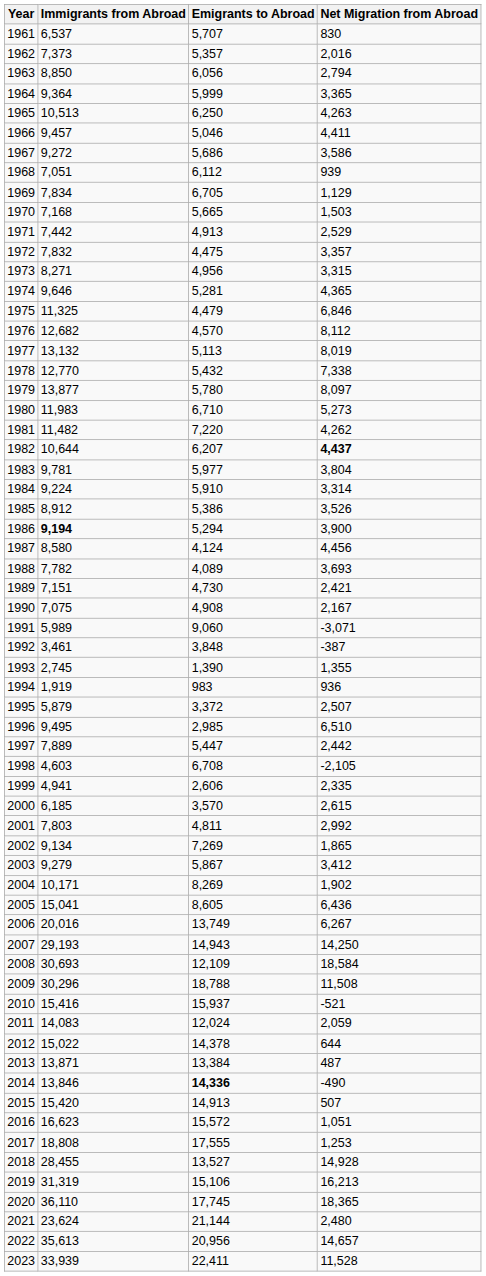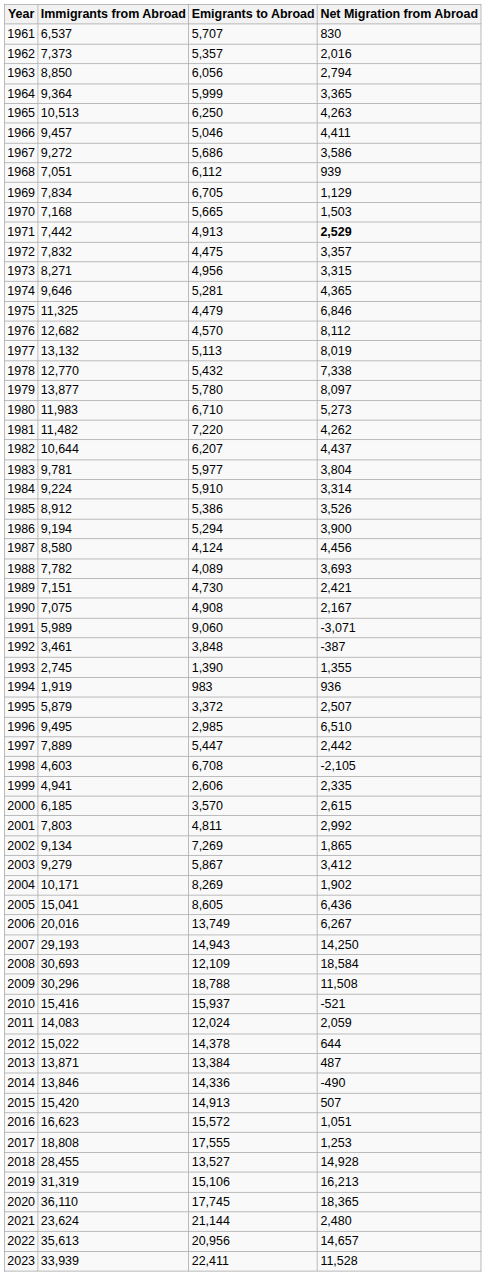(336, 232) normal -> (336, 232) bold
(336, 449) bold -> (336, 449) normal
(56, 529) bold -> (56, 529) normal
(211, 1083) bold -> (211, 1083) normal
